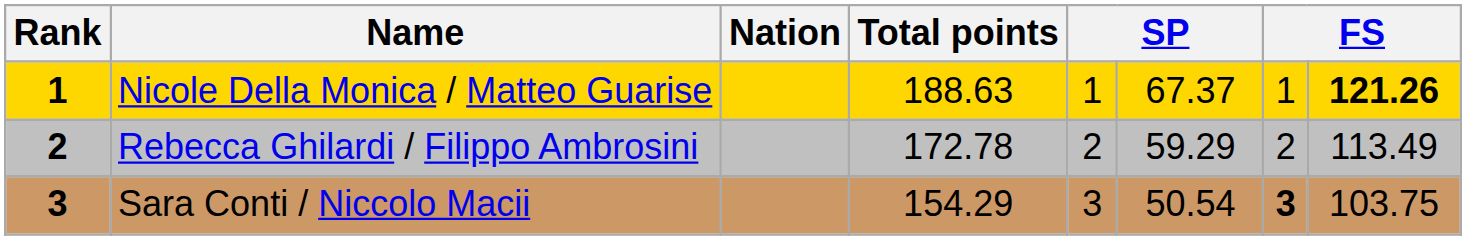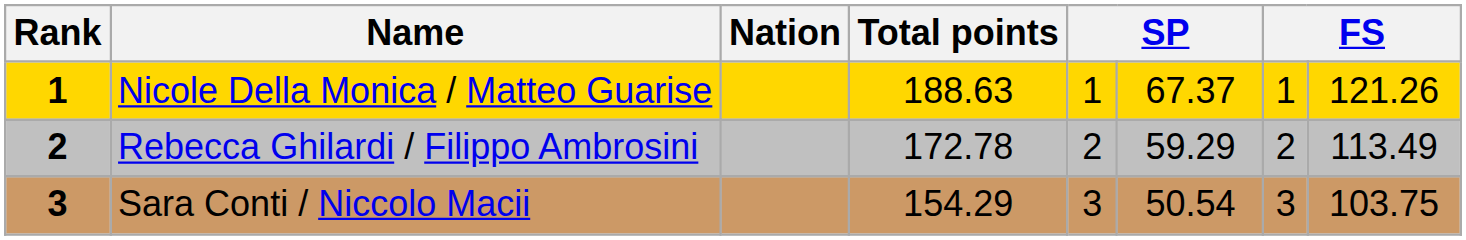(1384, 90) bold -> (1384, 90) normal
(1286, 204) bold -> (1286, 204) normal
